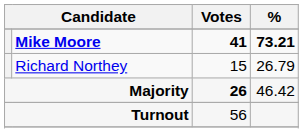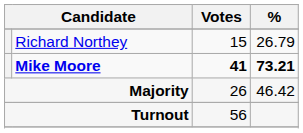rows swapped: (58, 42) <-> (71, 66)
(238, 91) bold -> (238, 91) normal
